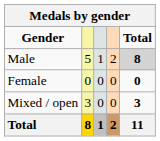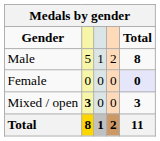(137, 59) lightgrey background -> (137, 59) no background
(137, 81) no background -> (137, 81) lavender background
(88, 103) normal -> (88, 103) bold
